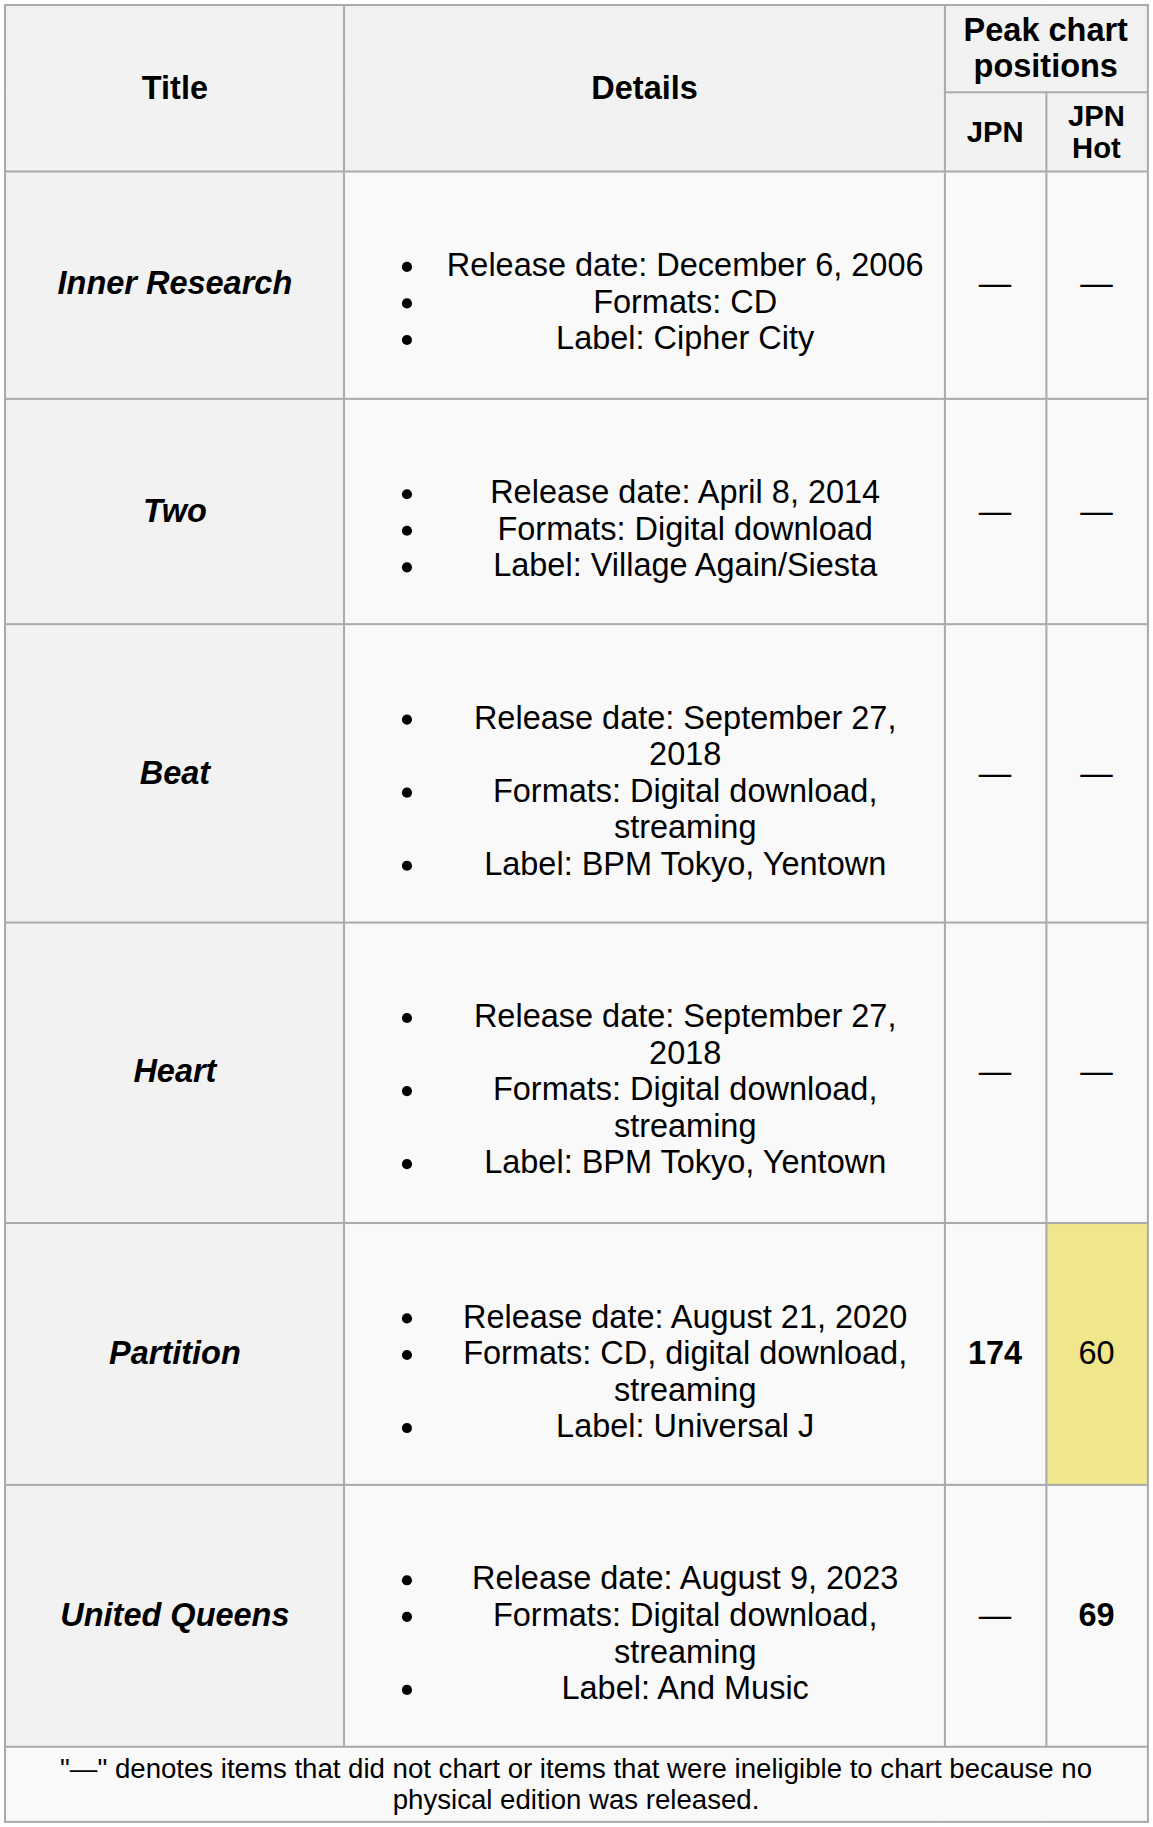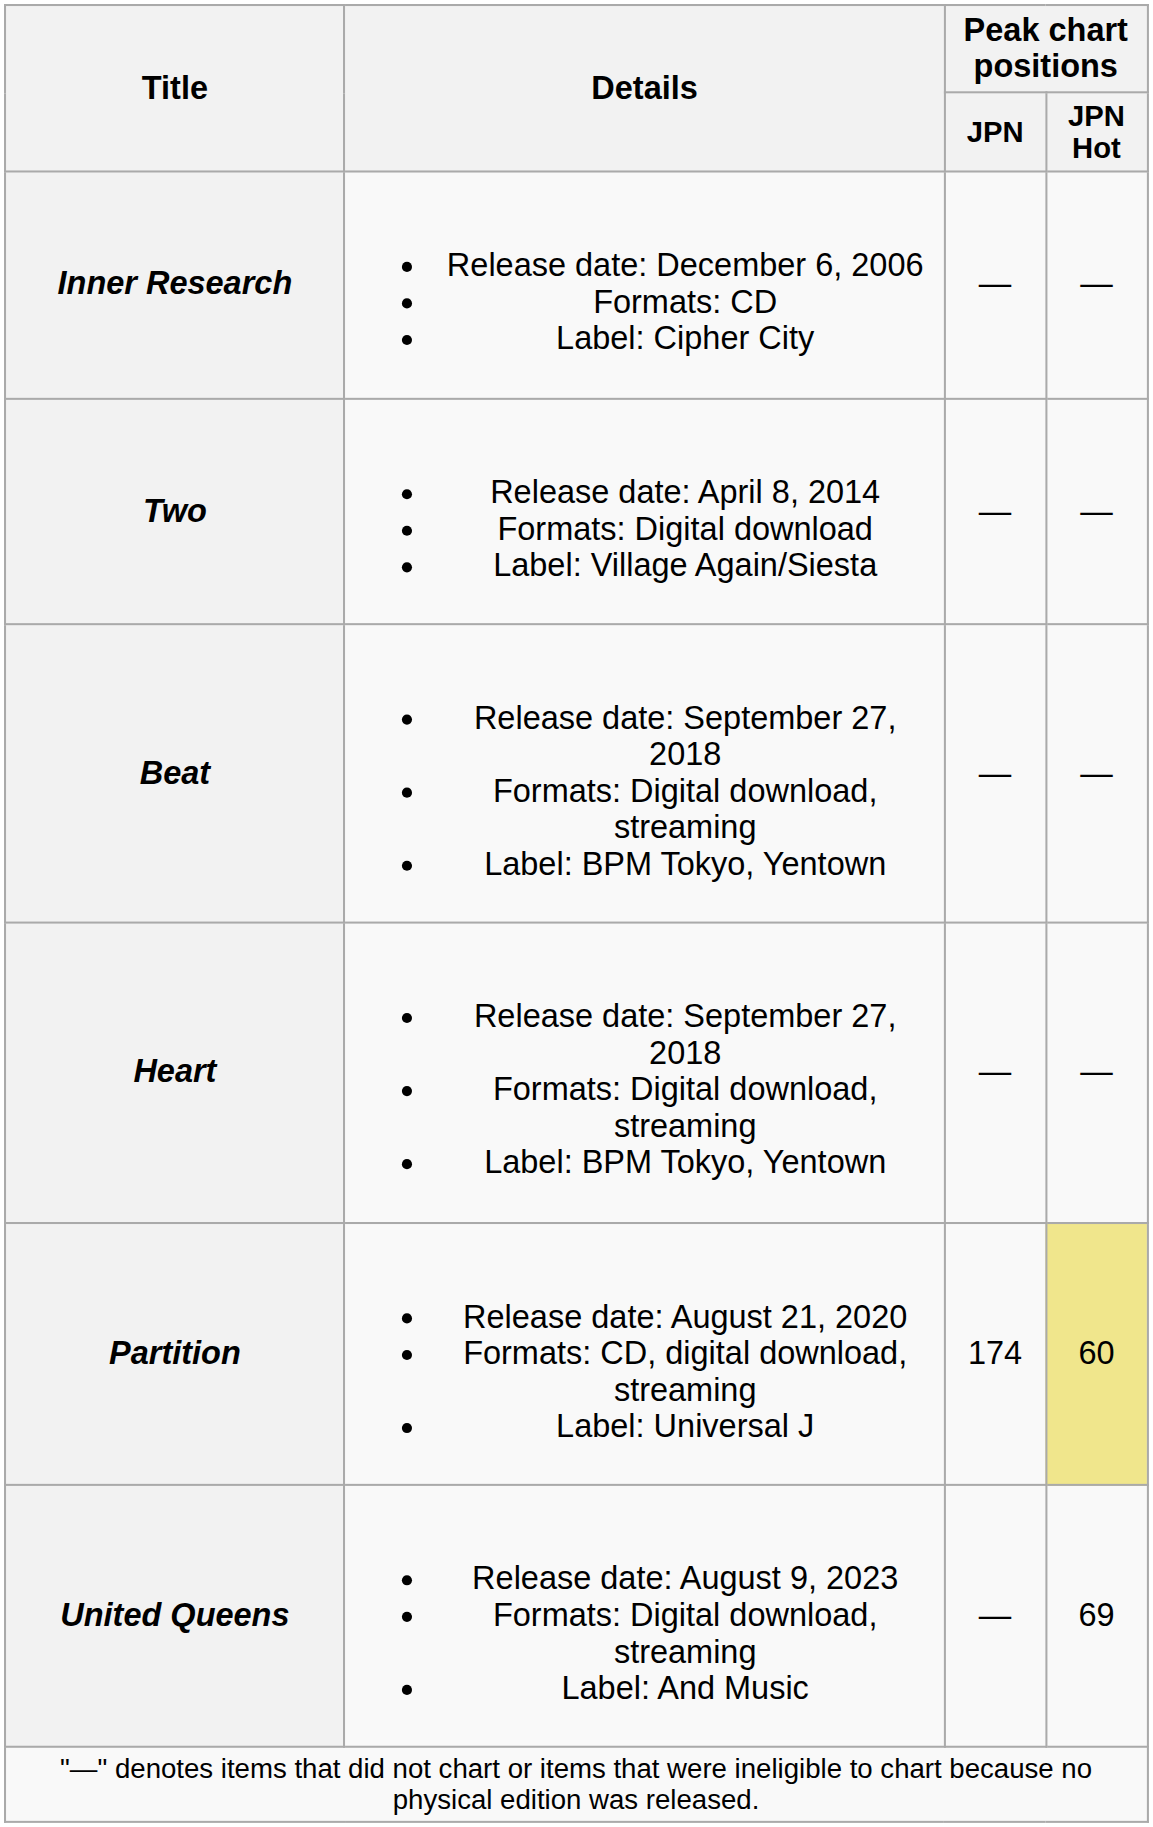(995, 1353) bold -> (995, 1353) normal
(1096, 1615) bold -> (1096, 1615) normal
